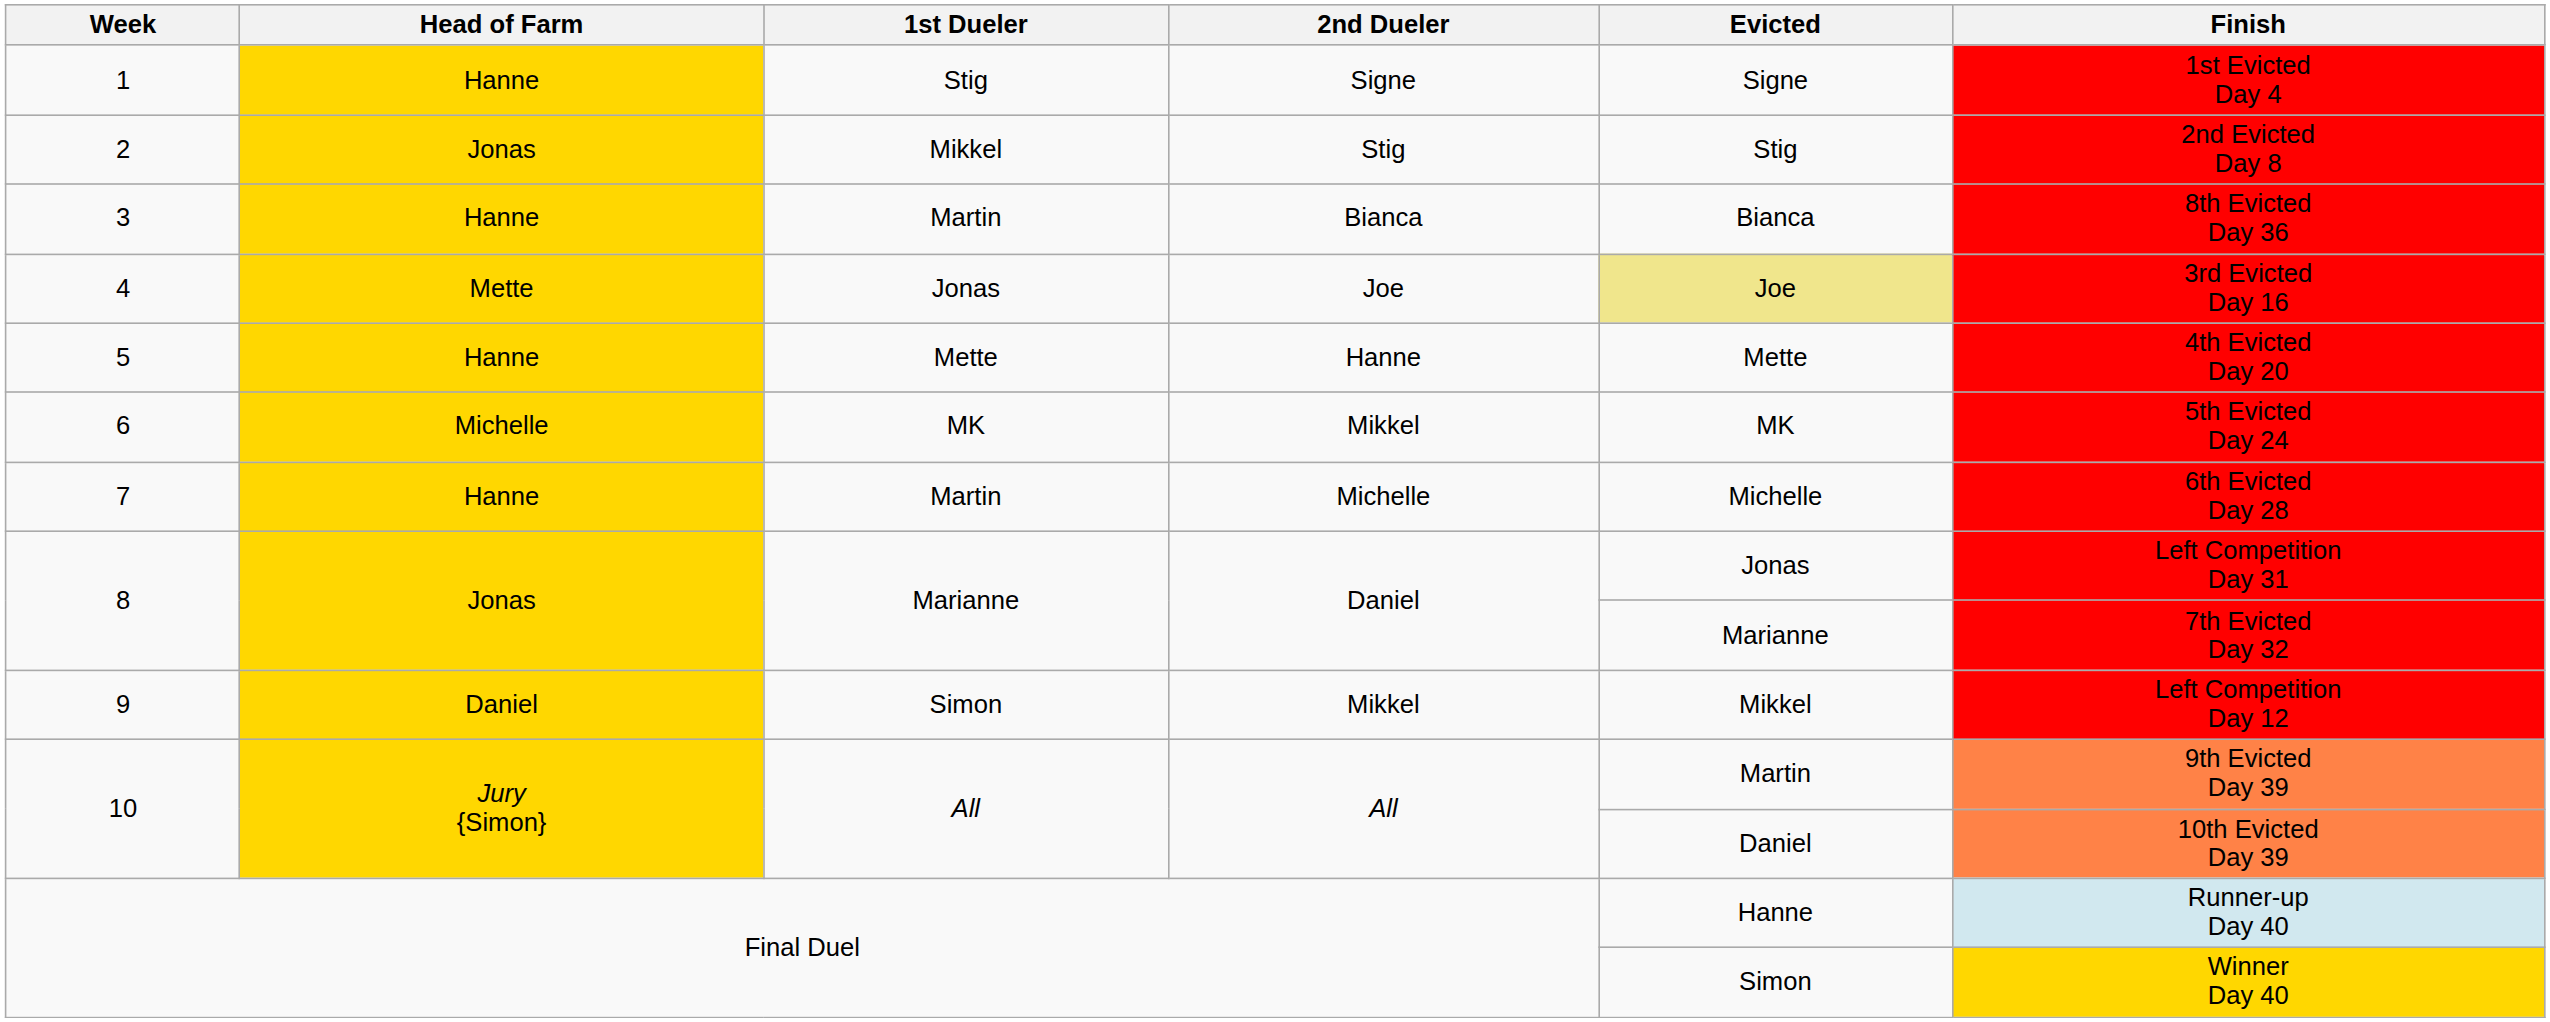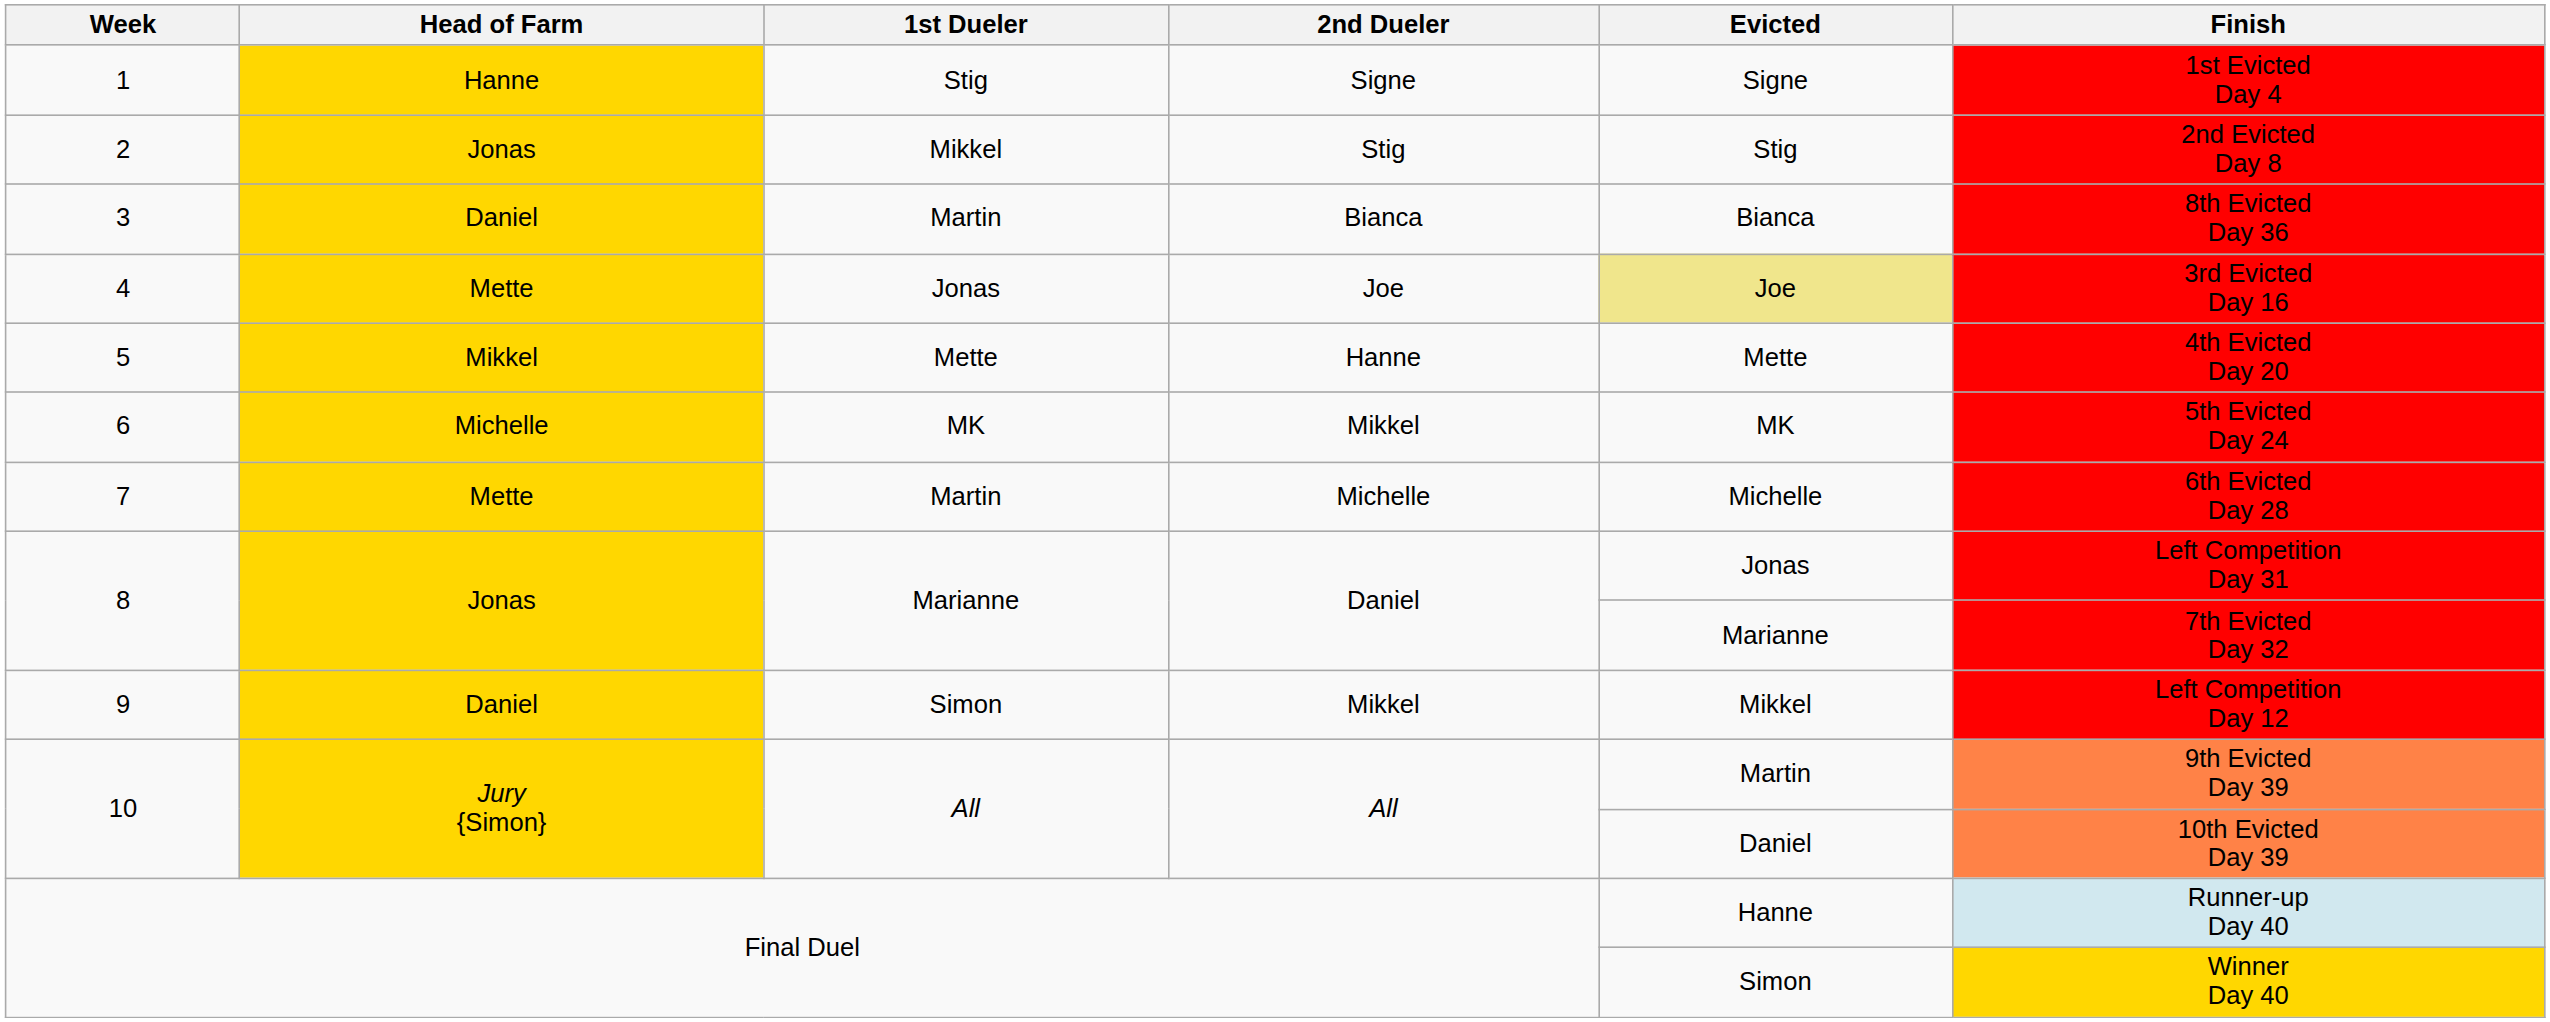(502, 218) Hanne -> (502, 218) Daniel
(502, 357) Hanne -> (502, 357) Mikkel
(502, 496) Hanne -> (502, 496) Mette
